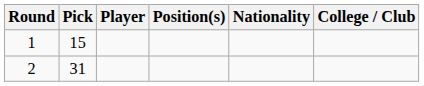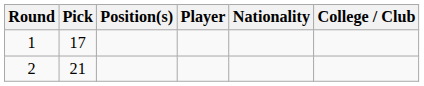columns swapped: (123, 17) <-> (189, 17)
(78, 42) 15 -> (78, 42) 17
(78, 68) 31 -> (78, 68) 21
